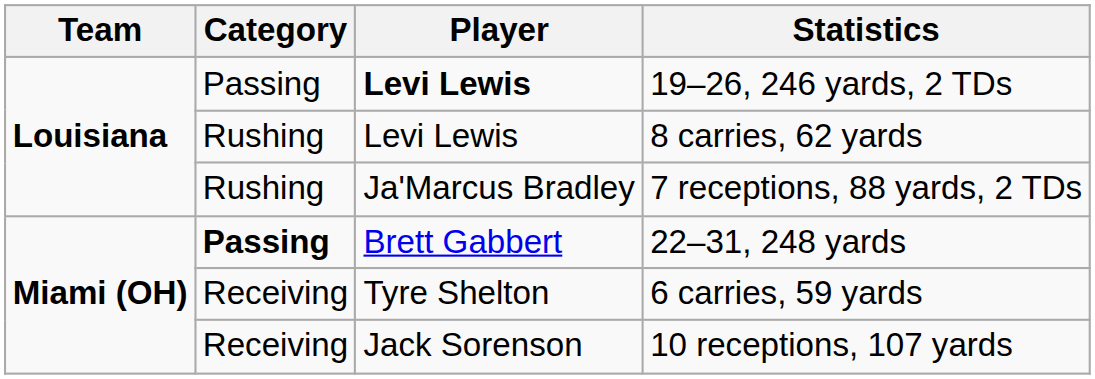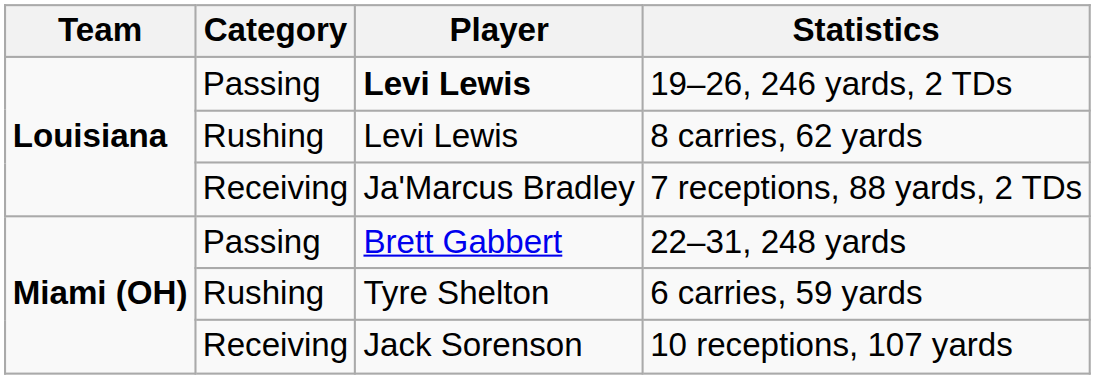(264, 188) Rushing -> (275, 188) Receiving
(266, 240) bold -> (262, 240) normal
(275, 293) Receiving -> (264, 293) Rushing
